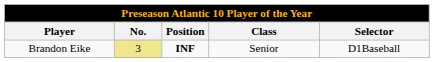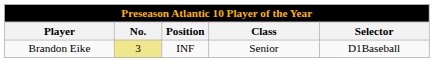(185, 48) bold -> (185, 48) normal
